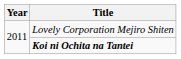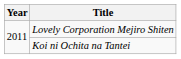(83, 45) bold -> (81, 45) normal
